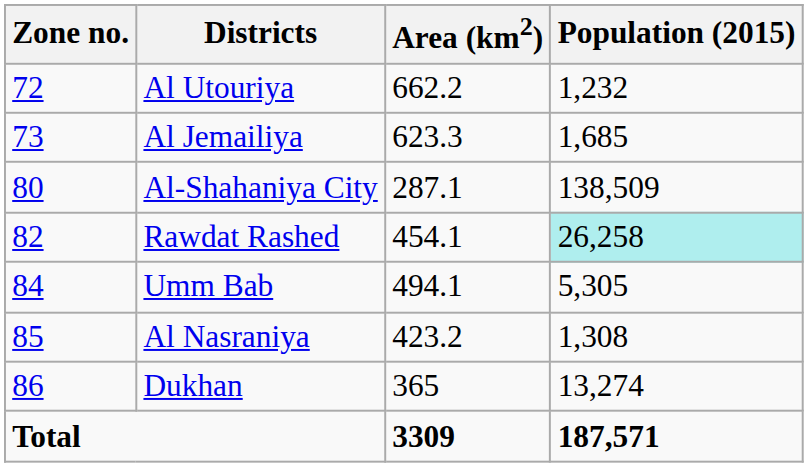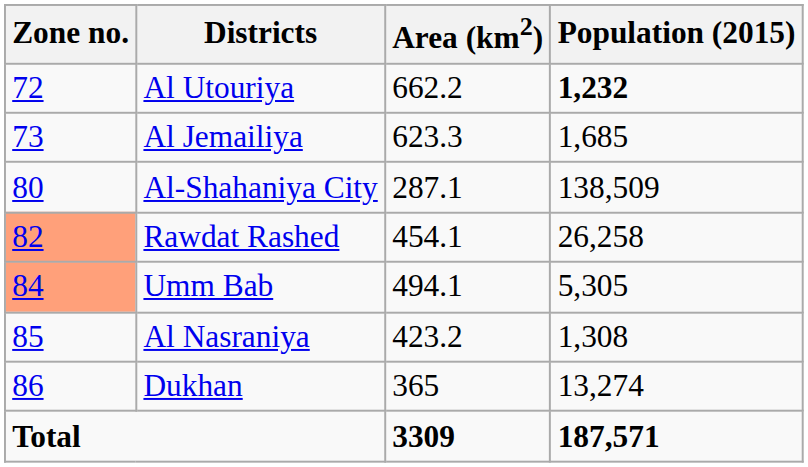(593, 87) normal -> (593, 87) bold
(28, 236) no background -> (28, 236) lightsalmon background
(601, 236) paleturquoise background -> (601, 236) no background
(28, 286) no background -> (28, 286) lightsalmon background
